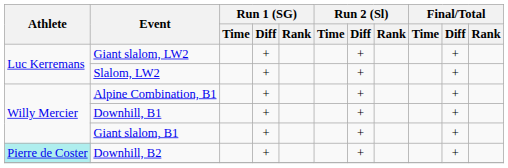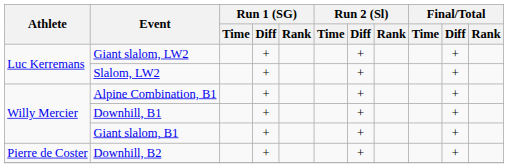(47, 152) paleturquoise background -> (47, 152) no background
